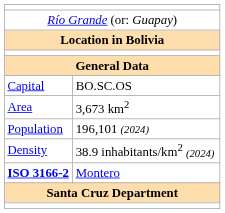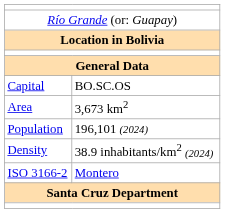(38, 172) bold -> (37, 172) normal
